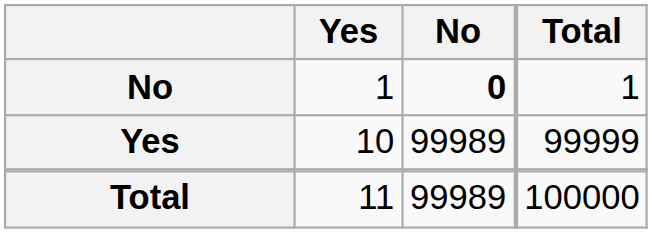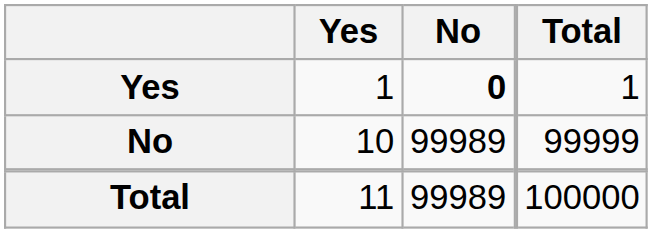(150, 86) No -> (150, 86) Yes
(150, 141) Yes -> (150, 141) No
